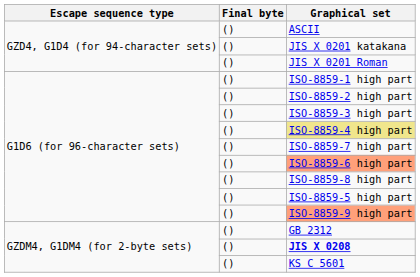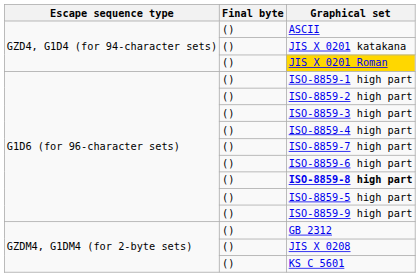(338, 63) no background -> (338, 63) gold background
(351, 130) khaki background -> (351, 130) no background
(351, 163) lightsalmon background -> (351, 163) no background
(351, 180) normal -> (351, 180) bold
(351, 214) lightsalmon background -> (351, 214) no background
(320, 247) bold -> (320, 247) normal
